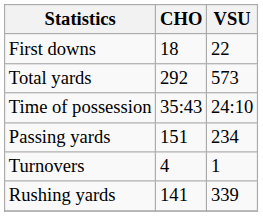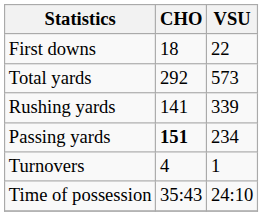rows swapped: (62, 195) <-> (80, 107)
(174, 136) normal -> (174, 136) bold
